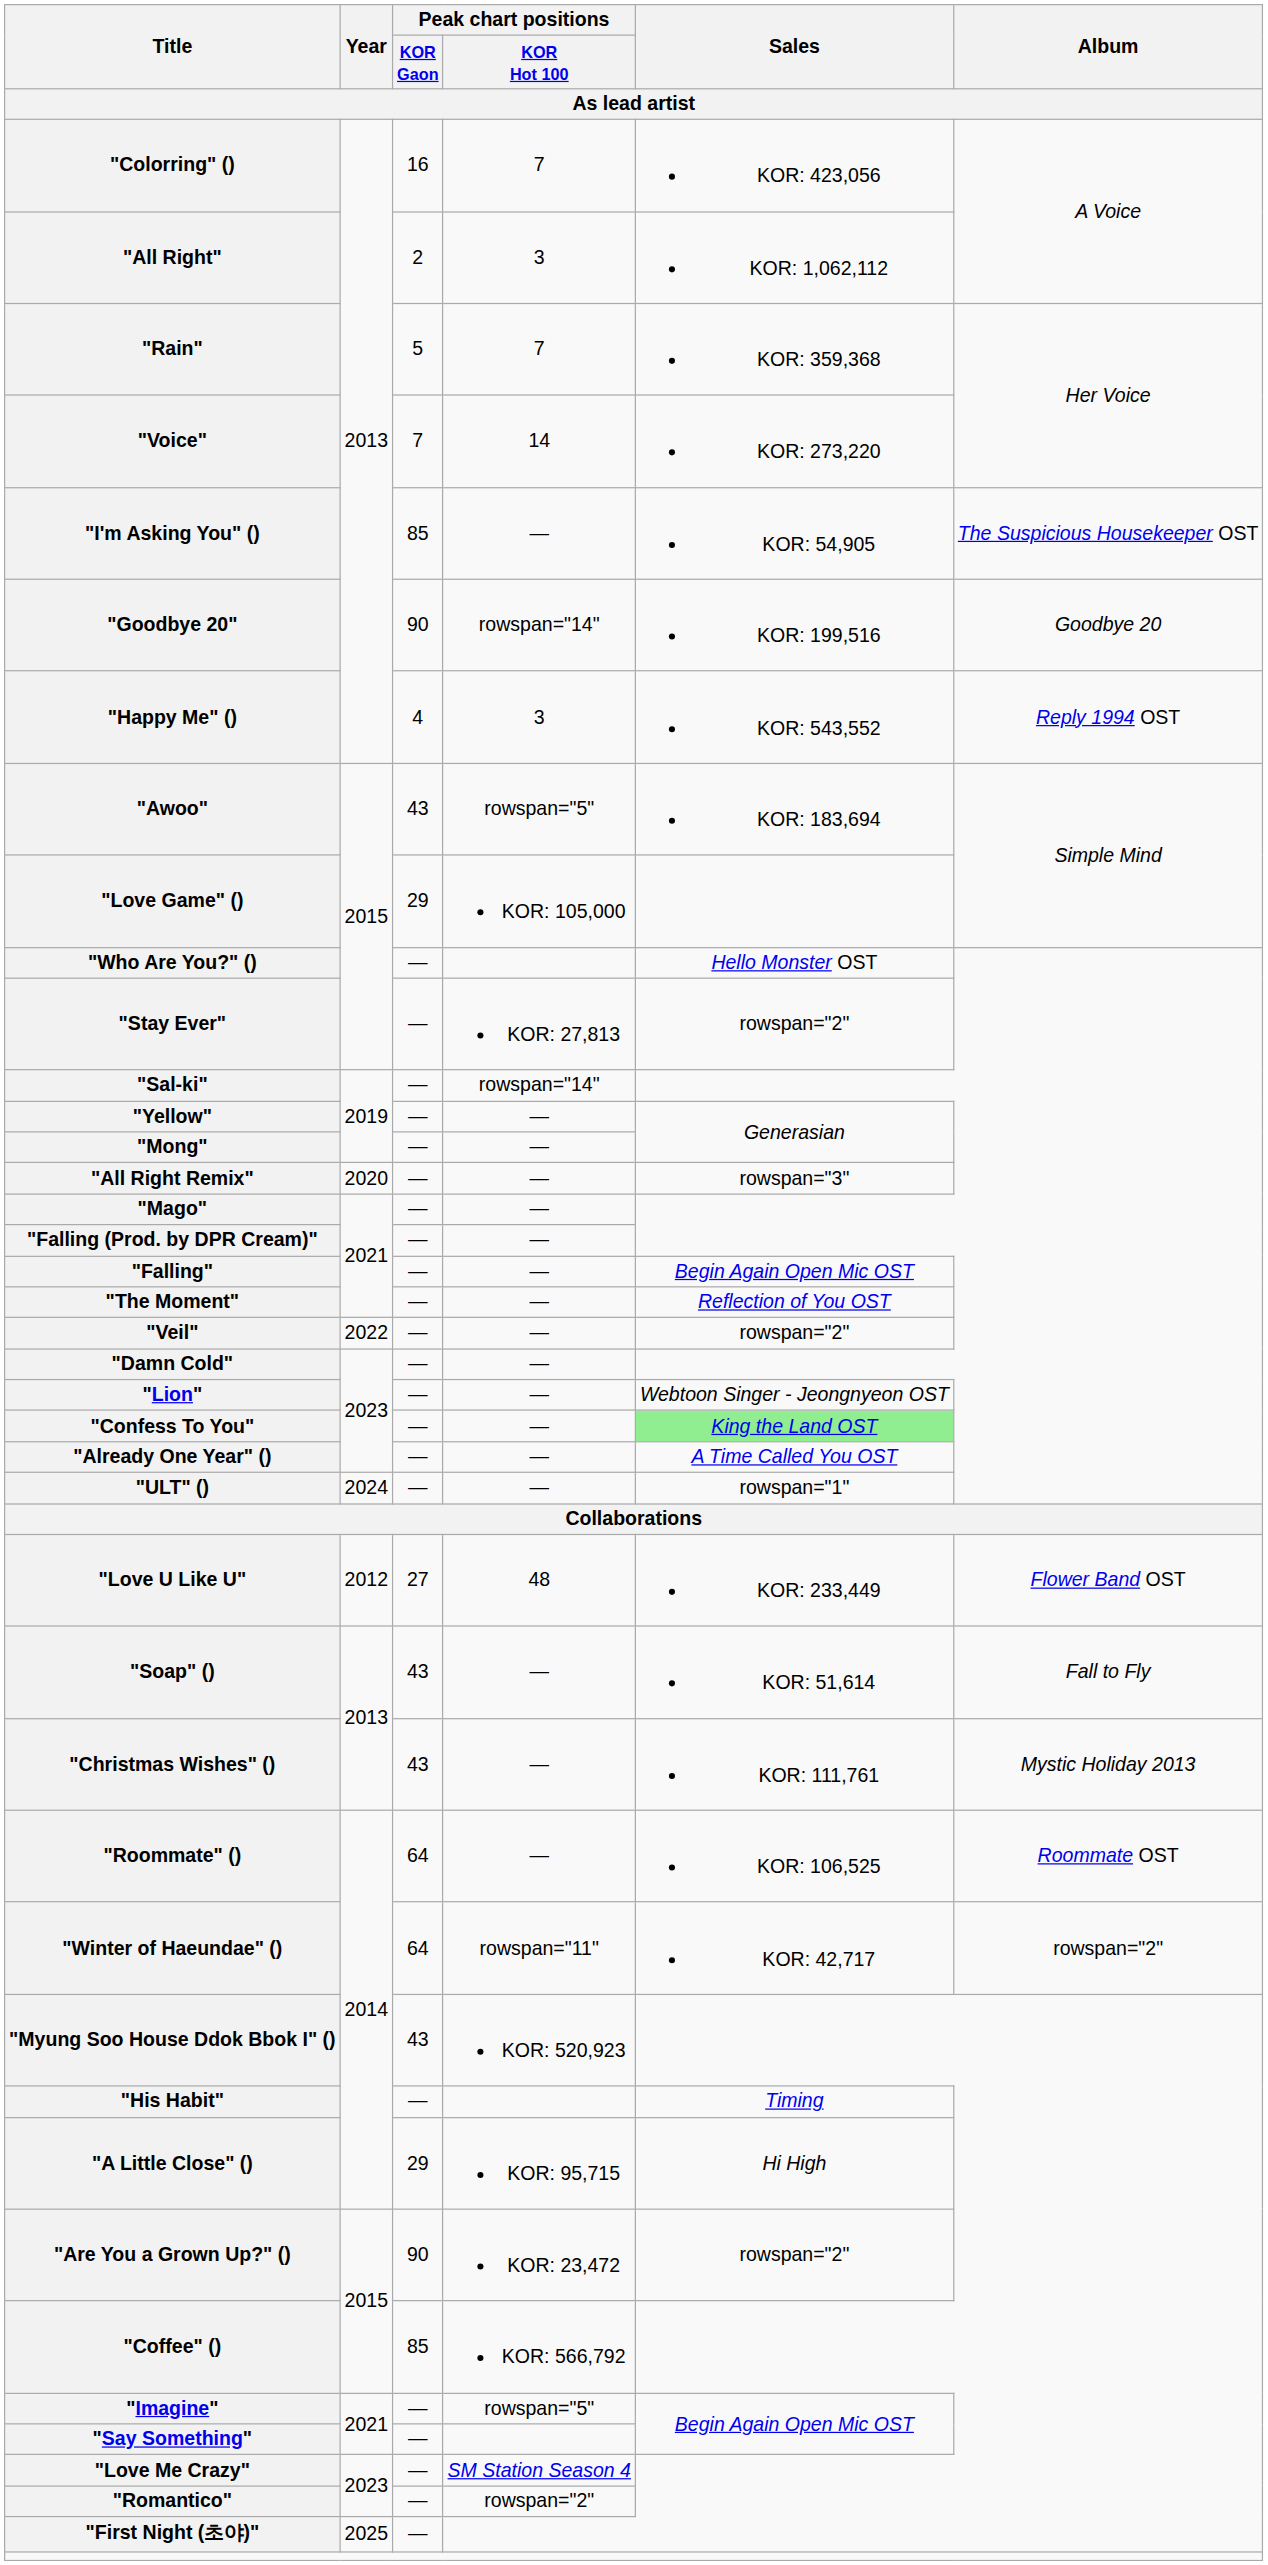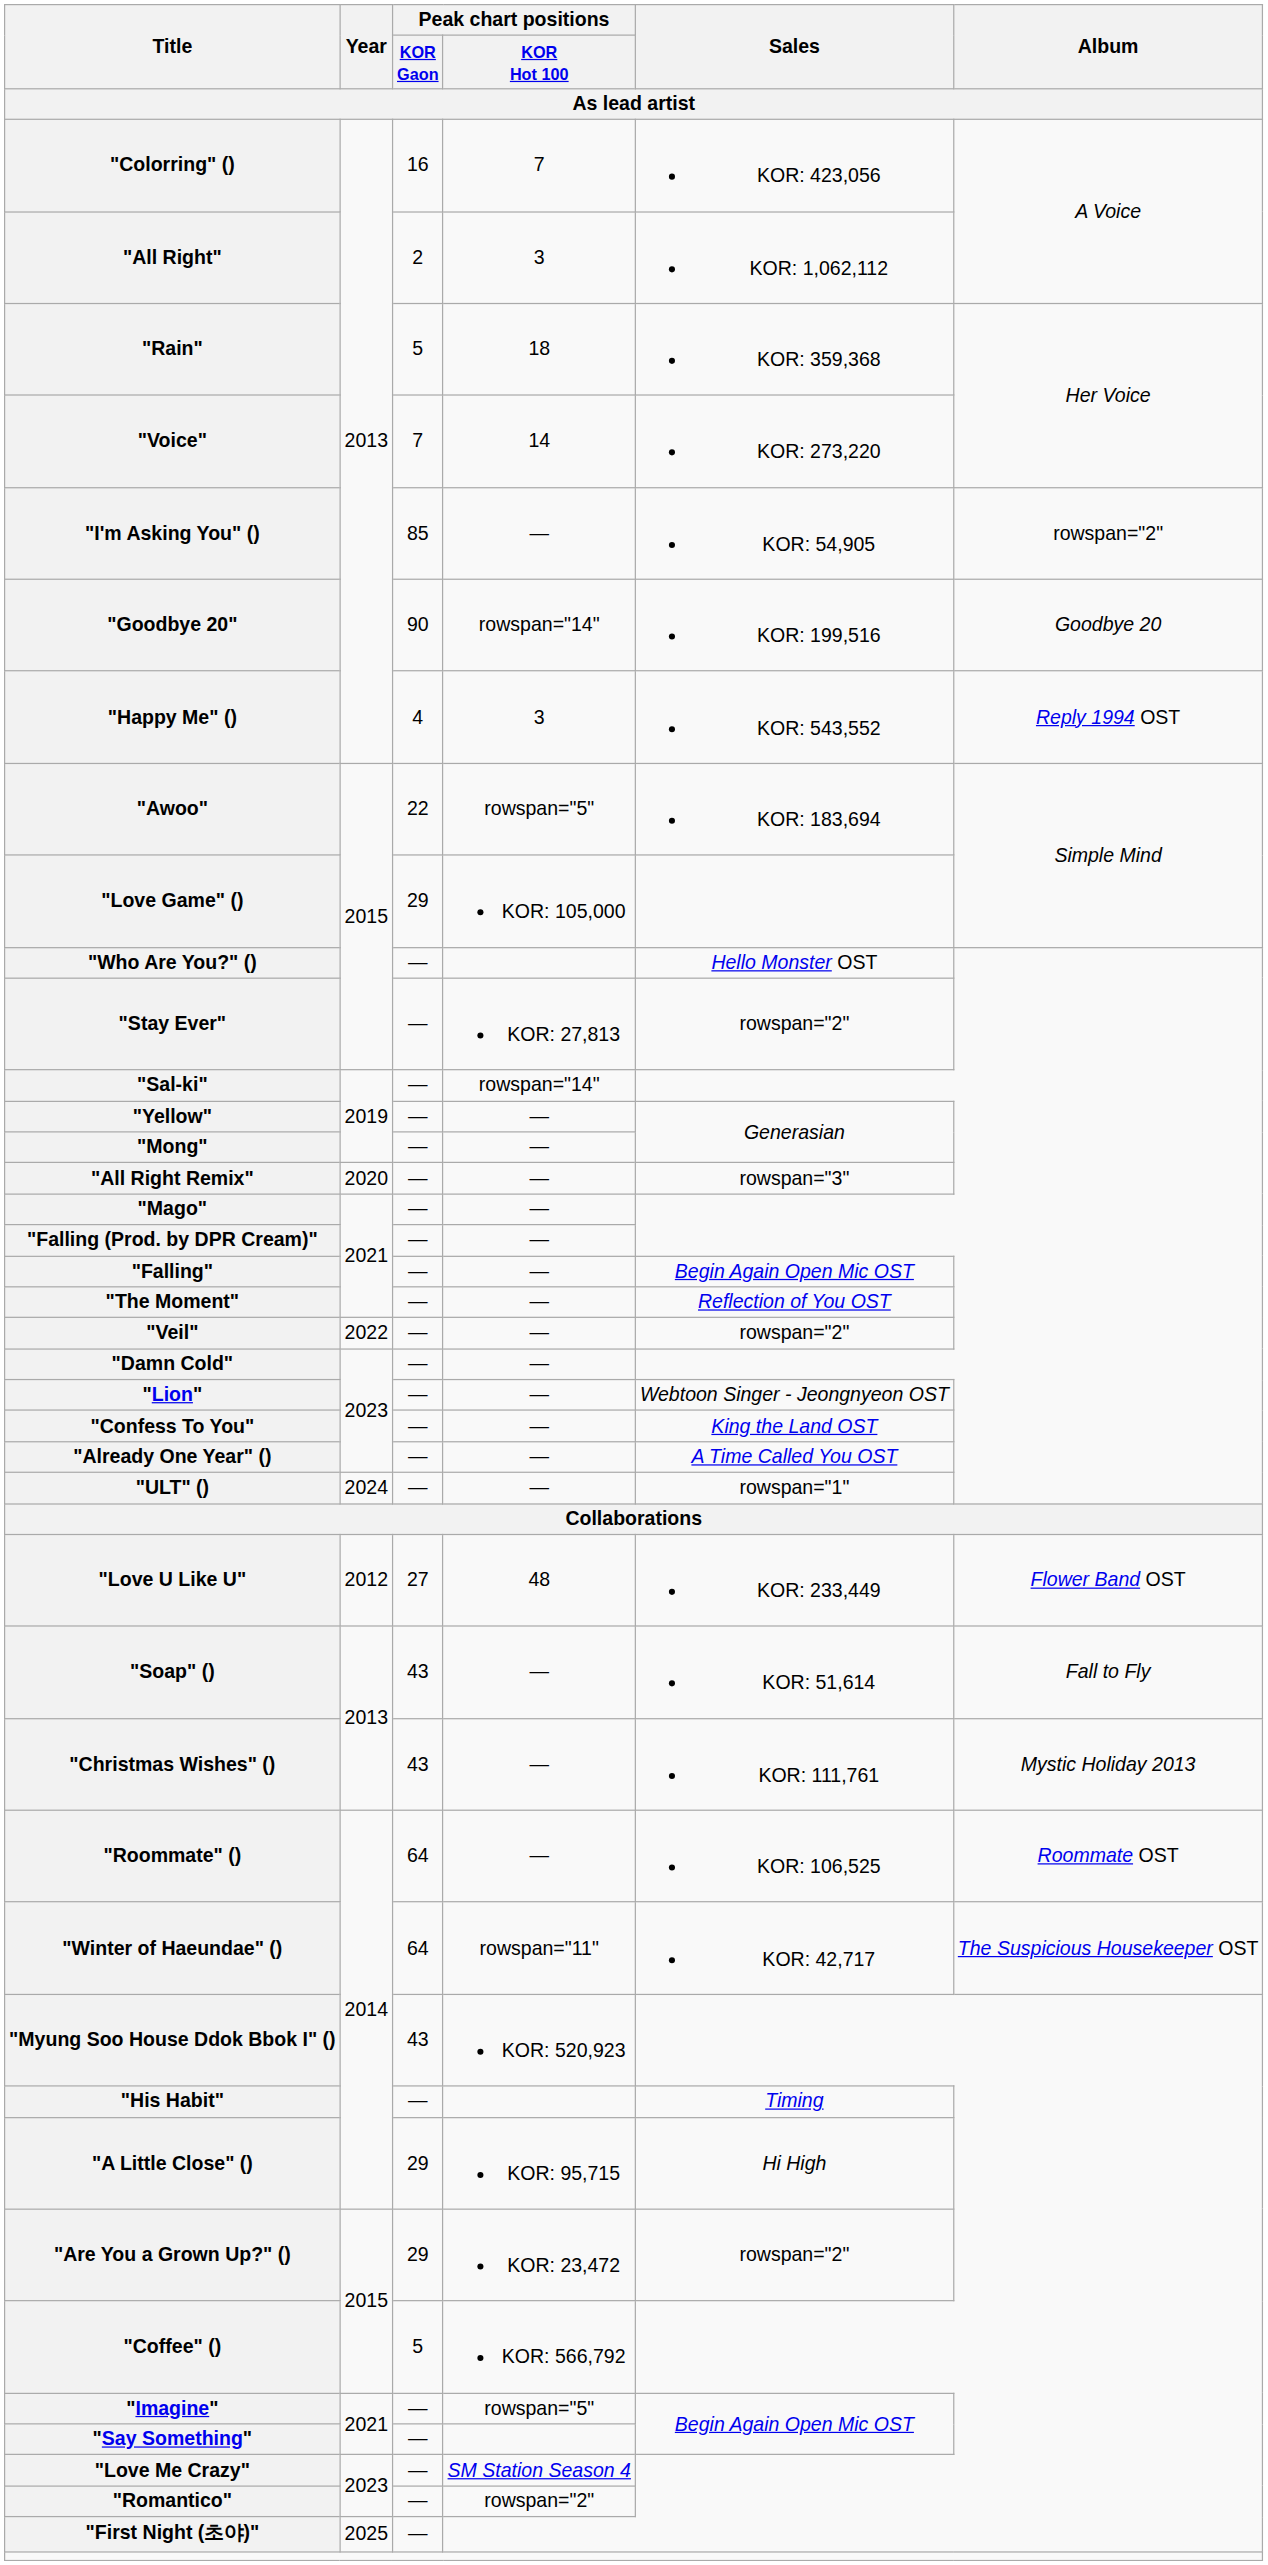(539, 349) 7 -> (539, 349) 18
(1108, 533) The Suspicious Housekeeper OST -> (1108, 533) rowspan="2"
(418, 809) 43 -> (418, 809) 22
(794, 1425) lightgreen background -> (794, 1425) no background
(1108, 1948) rowspan="2" -> (1108, 1948) The Suspicious Housekeeper OST
(418, 2254) 90 -> (418, 2254) 29
(418, 2346) 85 -> (418, 2346) 5
